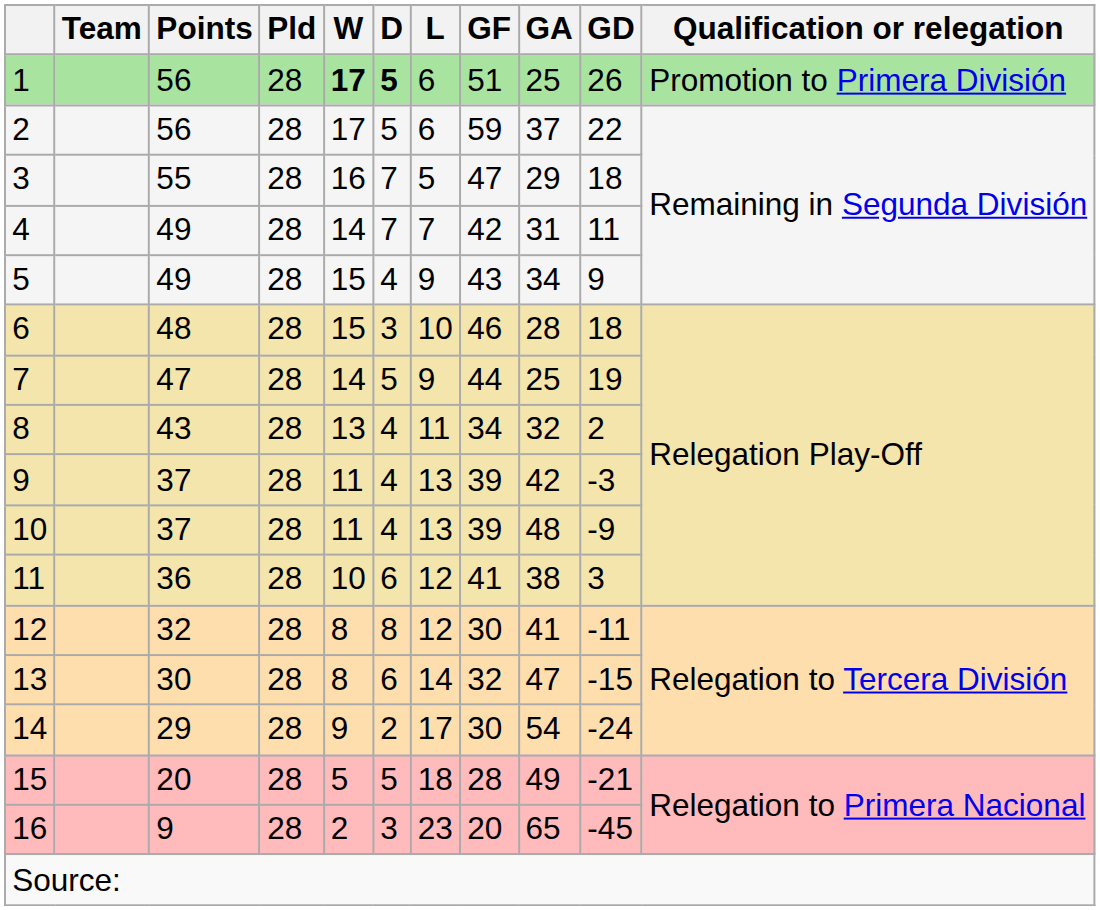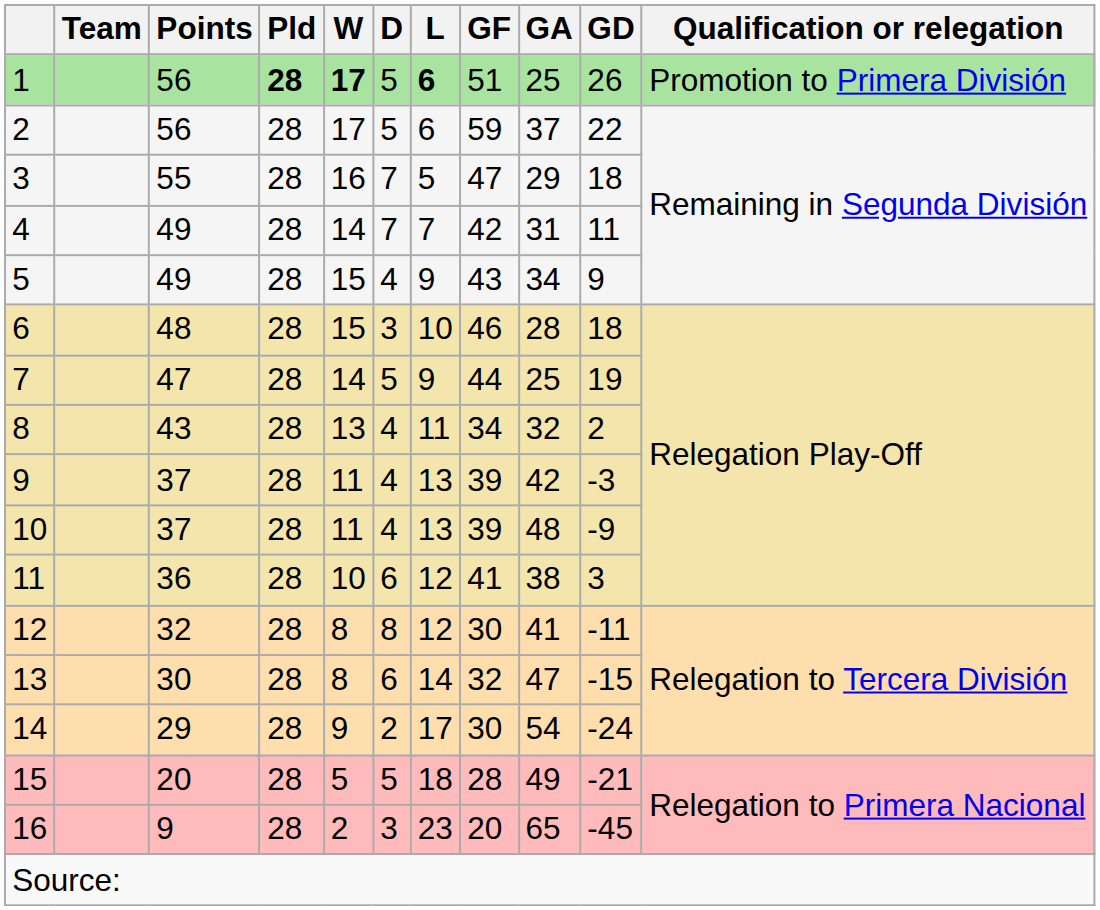(285, 79) normal -> (285, 79) bold
(389, 79) bold -> (389, 79) normal
(426, 79) normal -> (426, 79) bold
